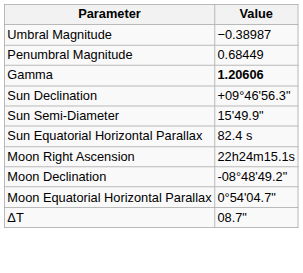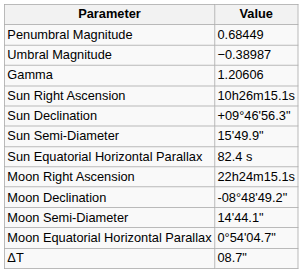rows swapped: (70, 55) <-> (60, 34)
(241, 75) bold -> (241, 75) normal
+ row: (66, 95)
+ row: (68, 217)
